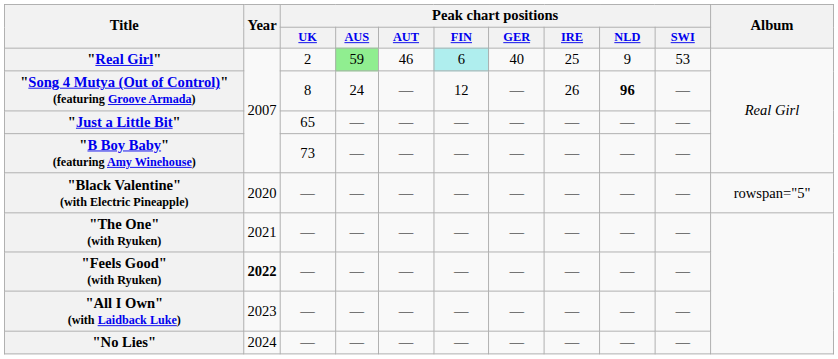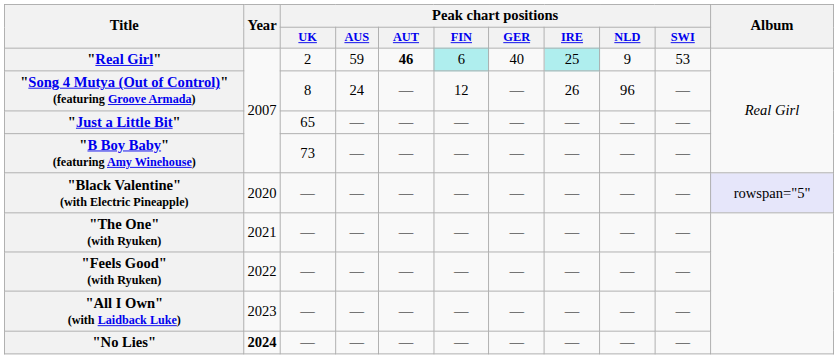(357, 59) lightgreen background -> (357, 59) no background
(406, 59) normal -> (406, 59) bold
(572, 59) no background -> (572, 59) paleturquoise background
(627, 90) bold -> (627, 90) normal
(772, 192) no background -> (772, 192) lavender background
(262, 271) bold -> (262, 271) normal
(262, 342) normal -> (262, 342) bold
